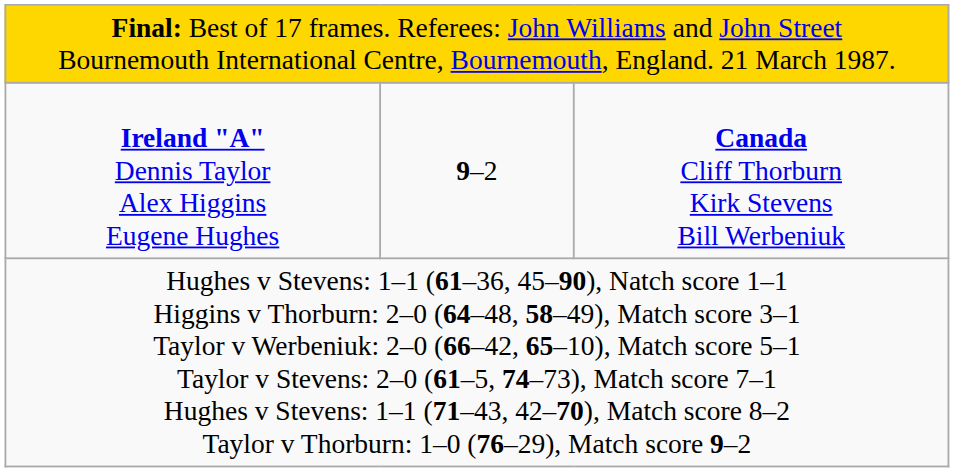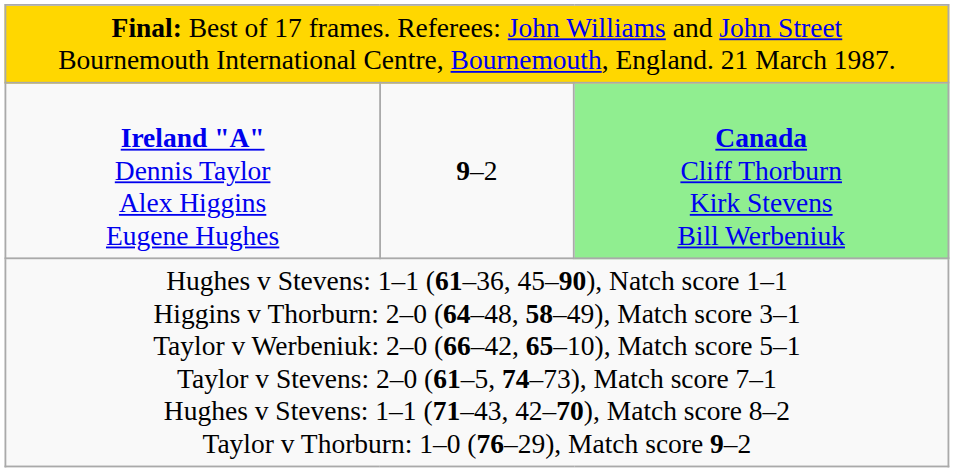(761, 186) no background -> (761, 186) lightgreen background
